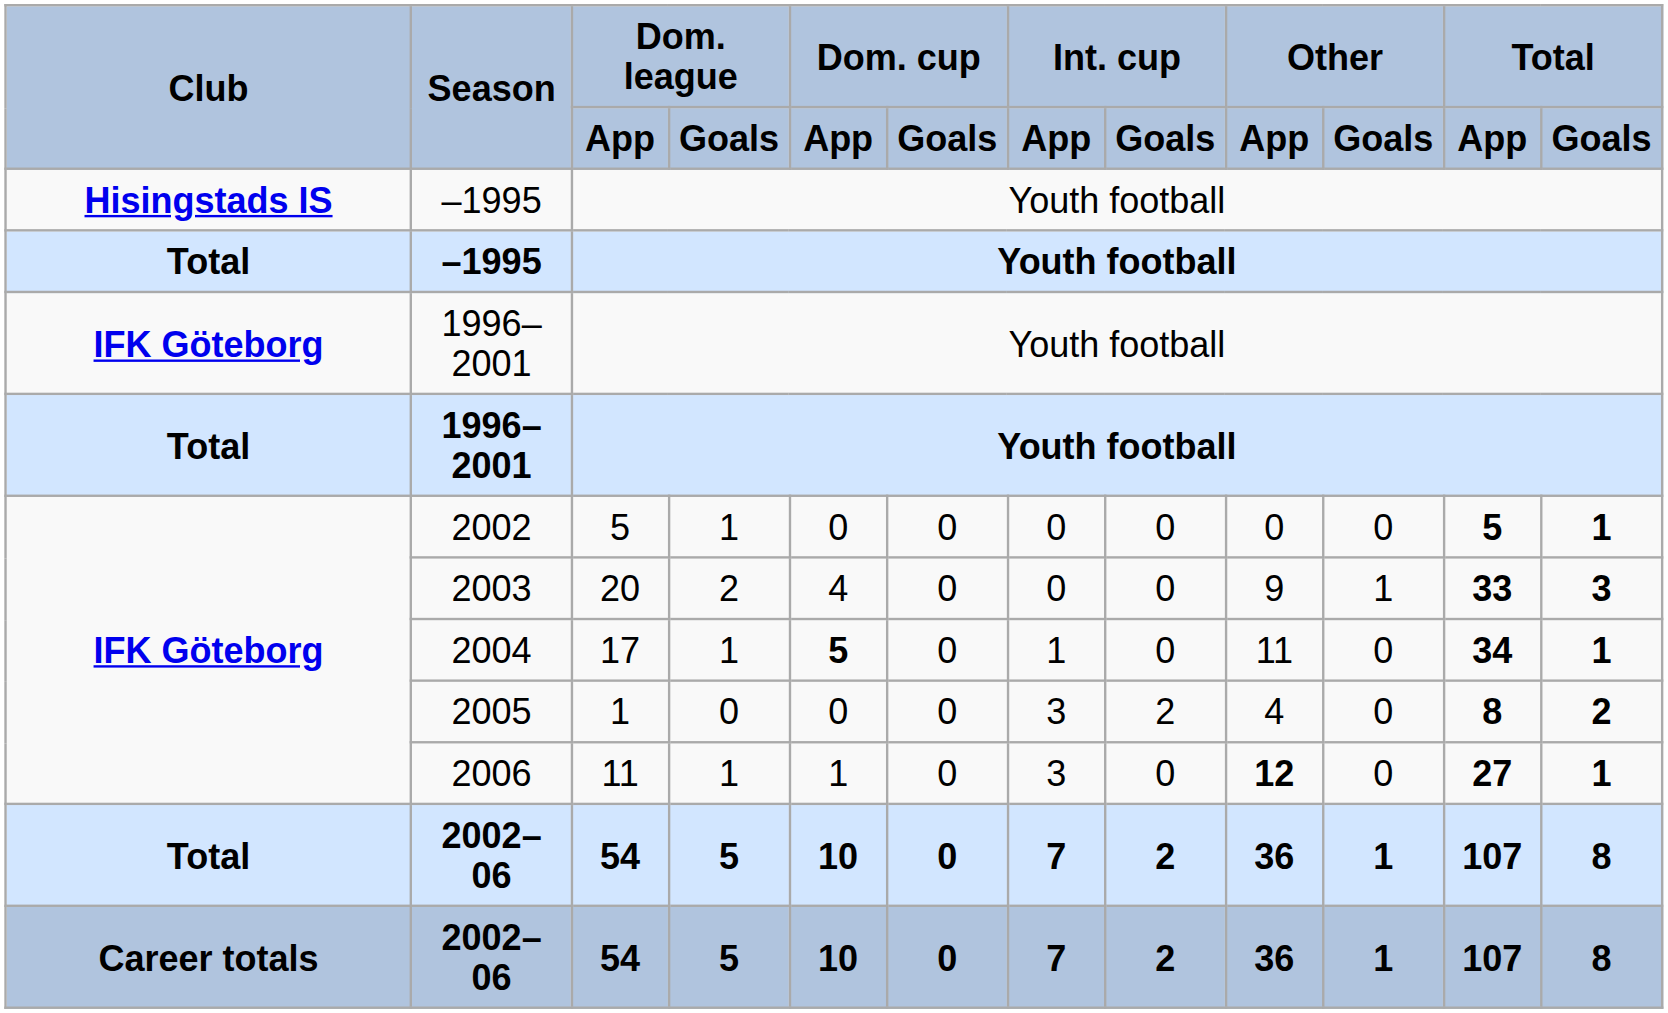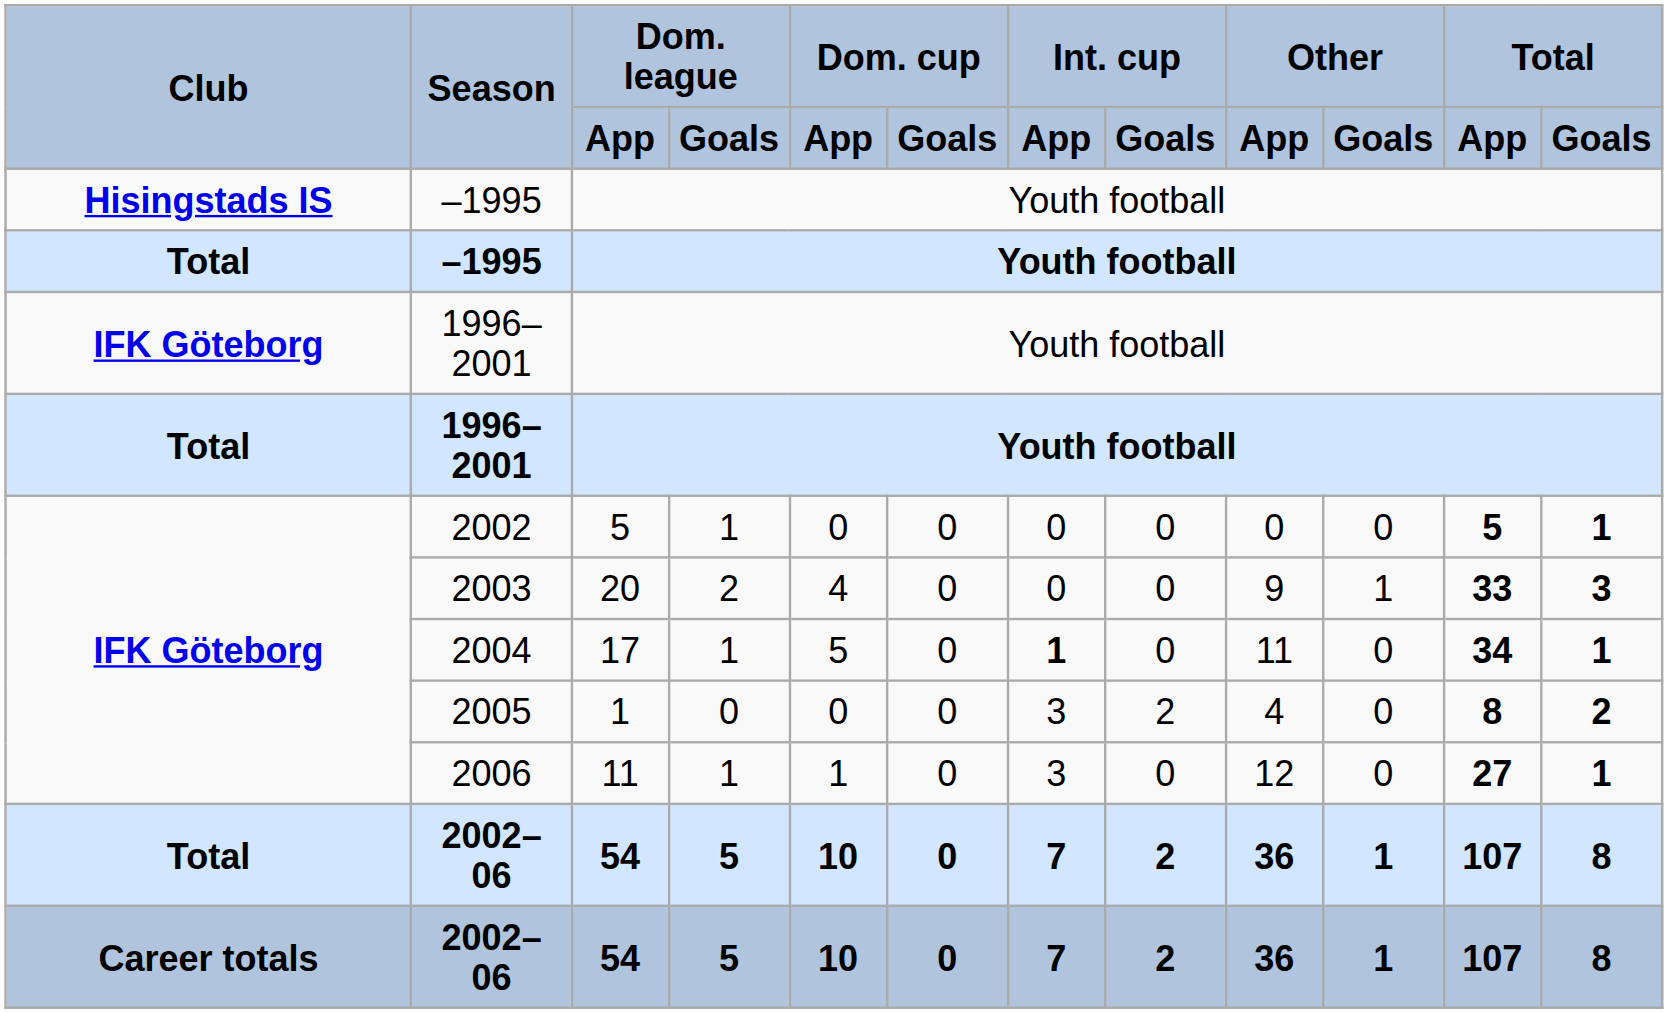(838, 650) bold -> (838, 650) normal
(1056, 650) normal -> (1056, 650) bold
(1274, 773) bold -> (1274, 773) normal
